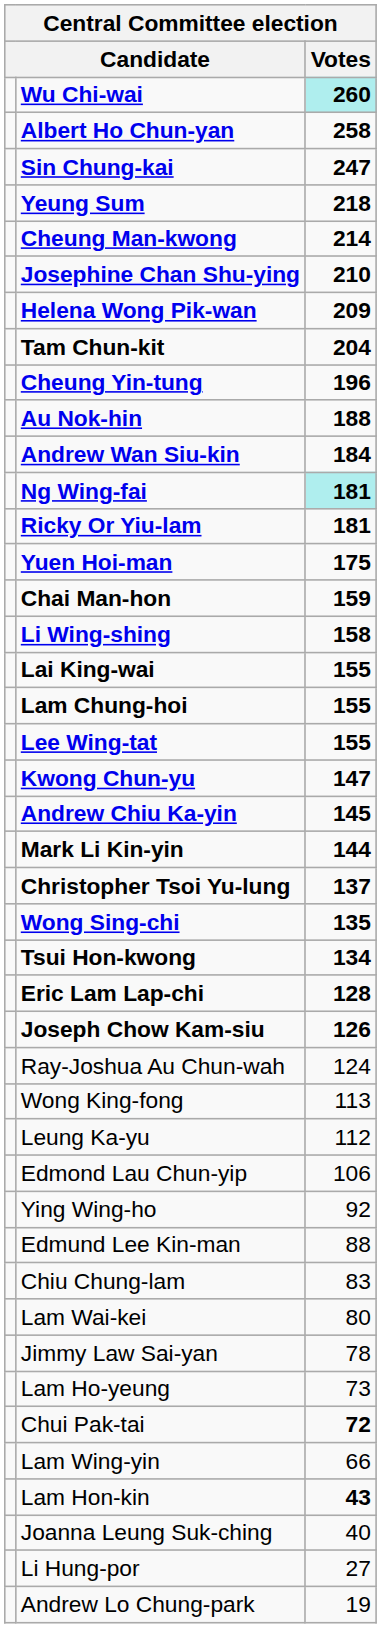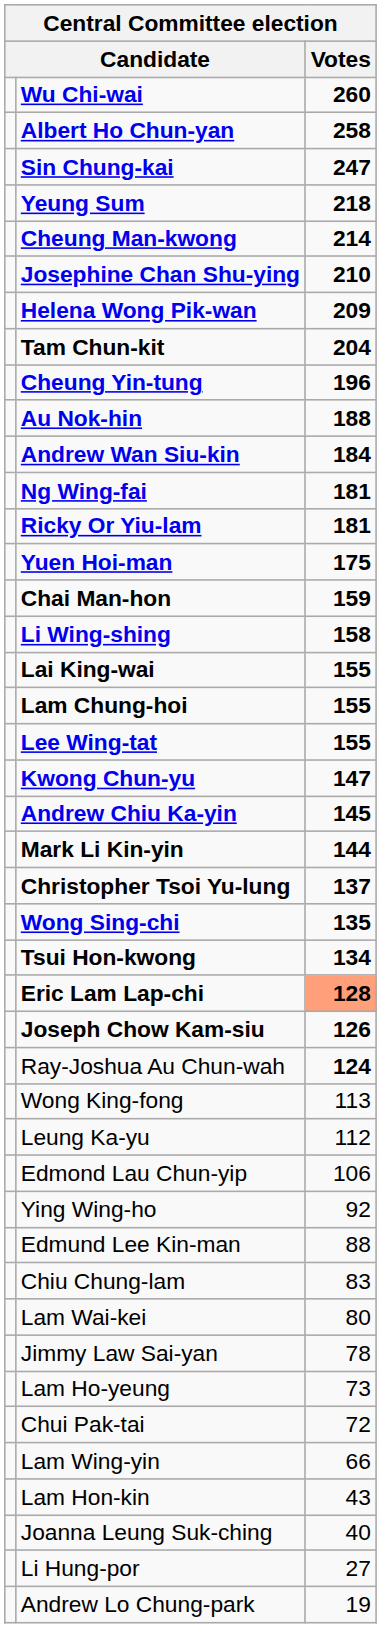(352, 95) paleturquoise background -> (352, 95) no background
(352, 490) paleturquoise background -> (352, 490) no background
(352, 994) no background -> (352, 994) lightsalmon background
(352, 1066) normal -> (352, 1066) bold
(358, 1425) bold -> (358, 1425) normal
(358, 1497) bold -> (358, 1497) normal
